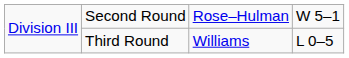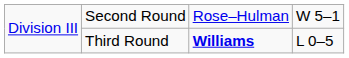(221, 40) normal -> (223, 40) bold
